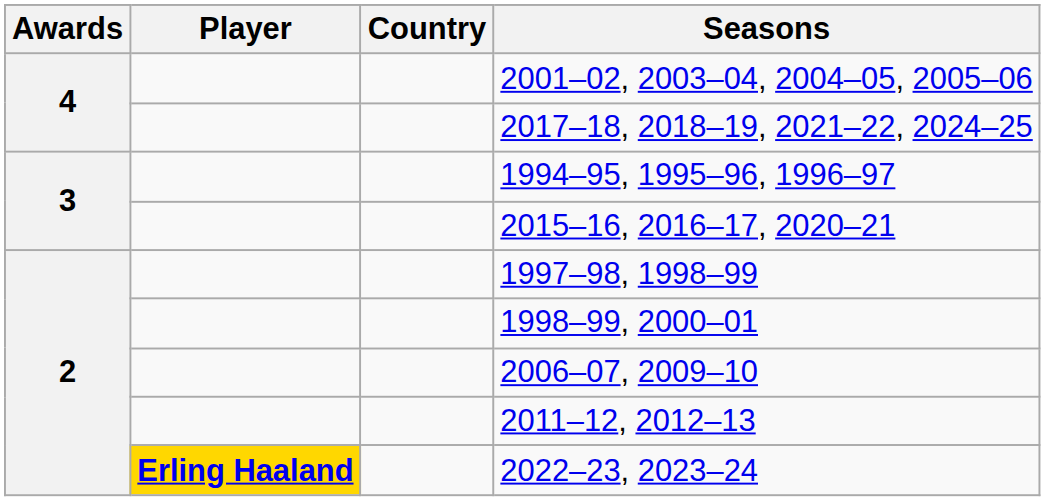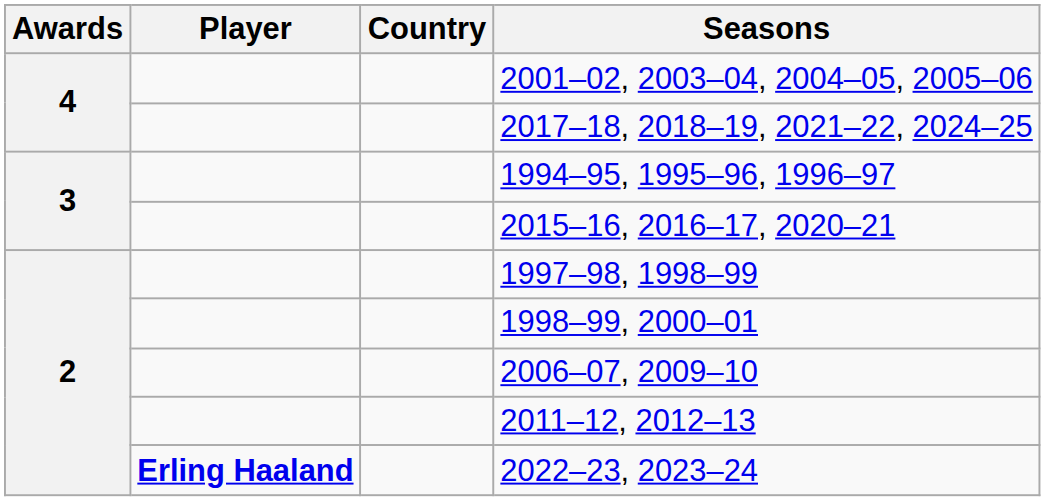(245, 469) gold background -> (245, 469) no background
